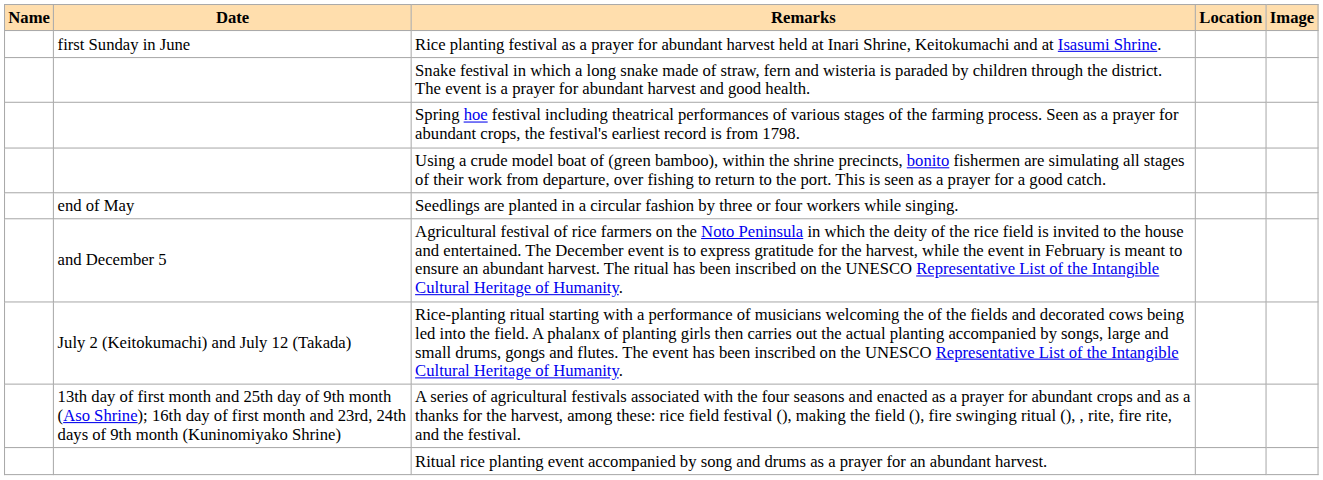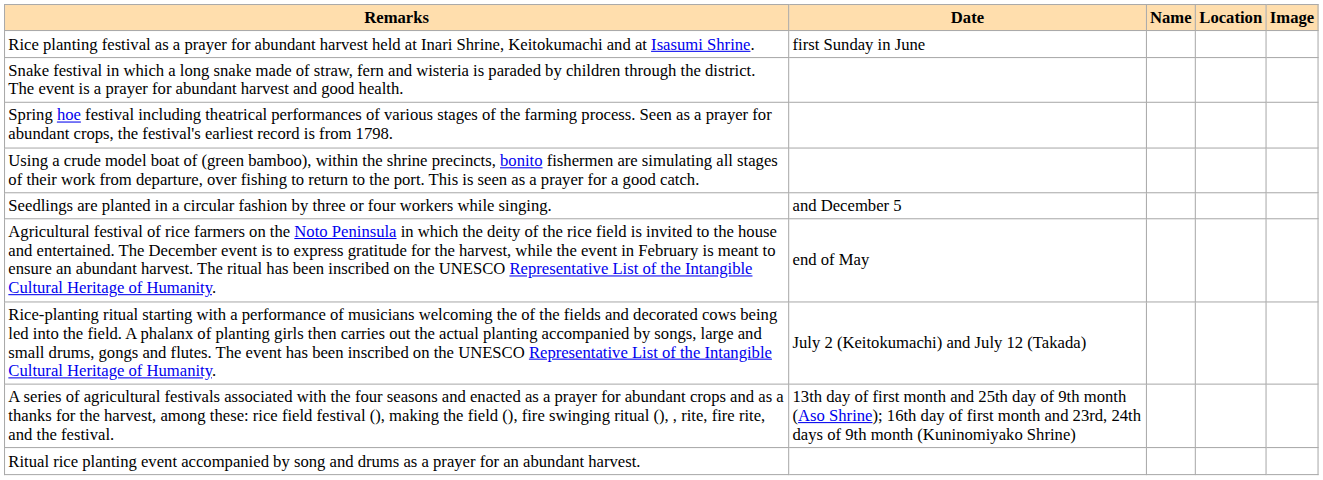columns swapped: (29, 17) <-> (803, 17)
(96, 205) end of May -> (847, 205) and December 5
(112, 260) and December 5 -> (831, 260) end of May
